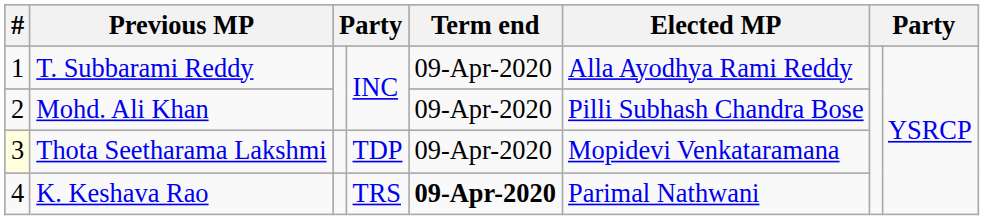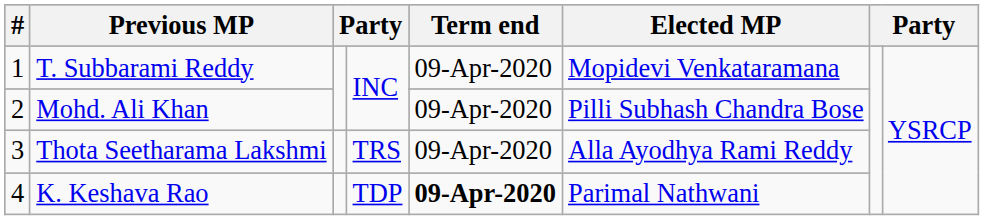(710, 67) Alla Ayodhya Rami Reddy -> (704, 67) Mopidevi Venkataramana
(18, 151) lightyellow background -> (18, 151) no background
(378, 151) TDP -> (377, 151) TRS
(704, 151) Mopidevi Venkataramana -> (710, 151) Alla Ayodhya Rami Reddy
(377, 192) TRS -> (378, 192) TDP
